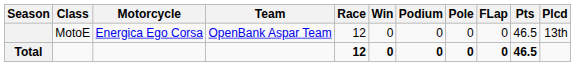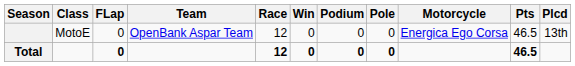columns swapped: (149, 14) <-> (494, 14)
